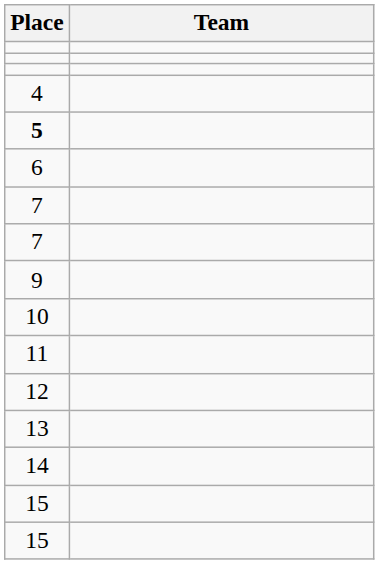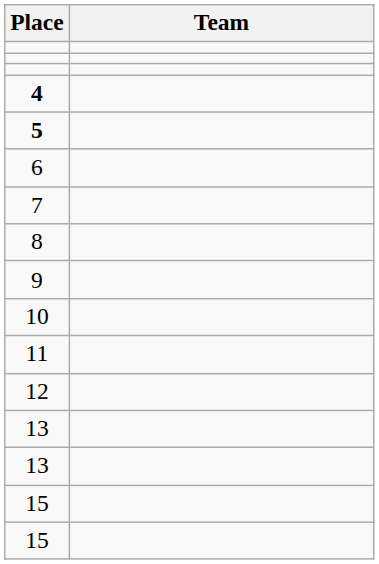(37, 92) normal -> (37, 92) bold
(37, 242) 7 -> (37, 242) 8
(37, 465) 14 -> (37, 465) 13
